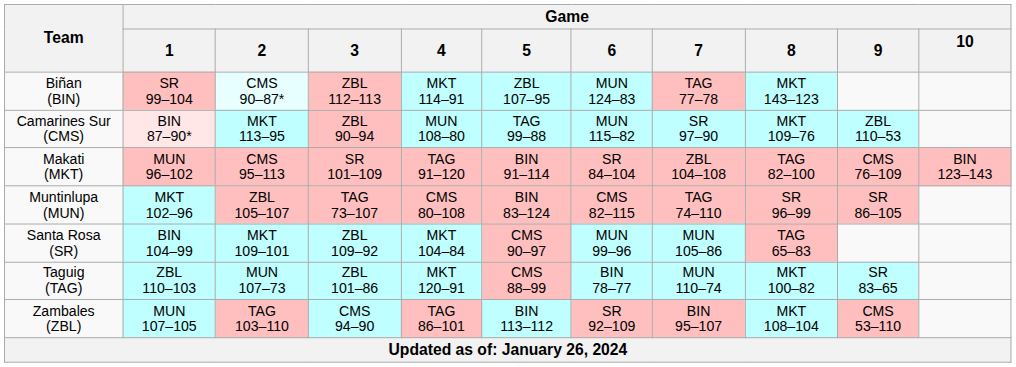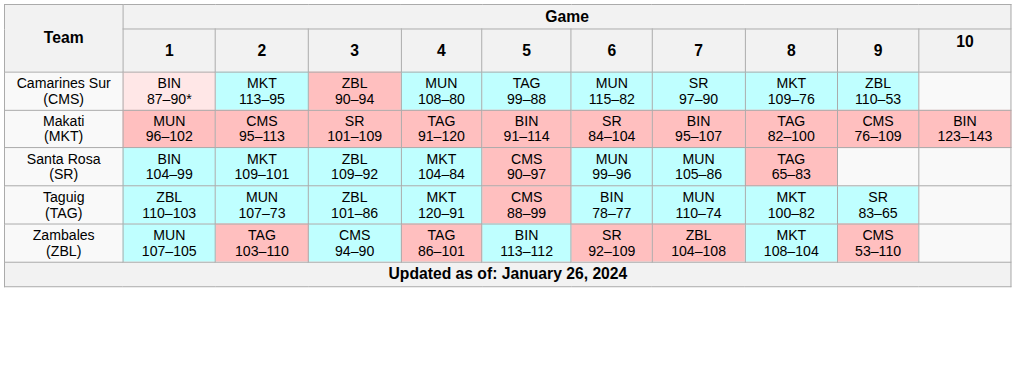- row: (64, 91)
(699, 167) ZBL 104–108 -> (699, 129) BIN 95–107
- row: (64, 205)
(699, 319) BIN 95–107 -> (699, 243) ZBL 104–108
